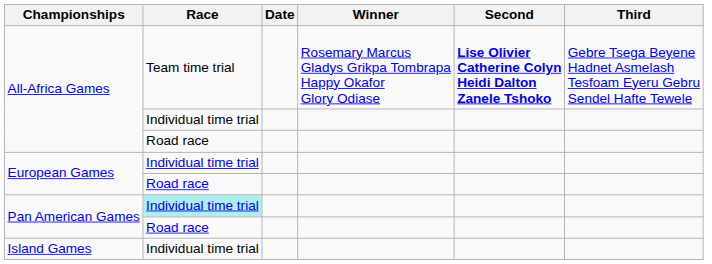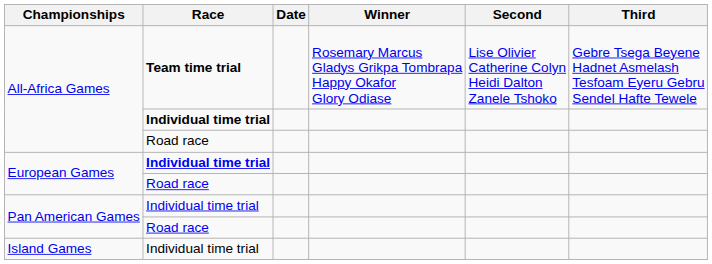(190, 67) normal -> (194, 67) bold
(509, 75) bold -> (517, 75) normal
(202, 119) normal -> (208, 119) bold
(202, 162) normal -> (208, 162) bold
(202, 205) paleturquoise background -> (202, 205) no background
